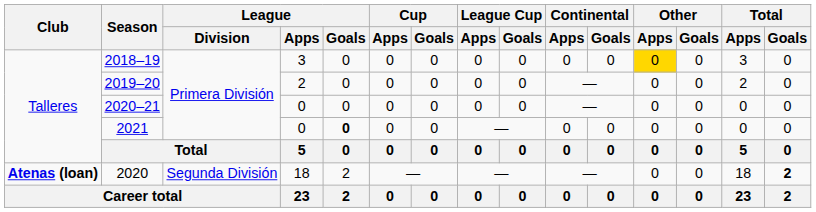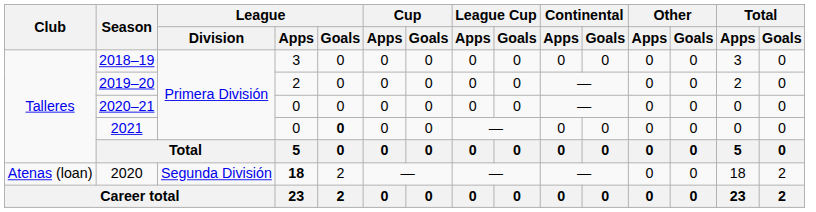(655, 60) gold background -> (649, 60) no background
(53, 173) bold -> (50, 173) normal
(302, 173) normal -> (296, 173) bold
(787, 173) bold -> (782, 173) normal
